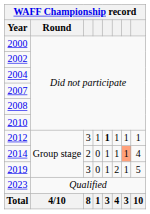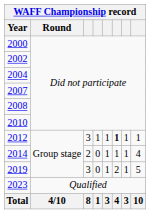(107, 138) bold -> (107, 138) normal
(117, 138) normal -> (117, 138) bold
(126, 153) lightsalmon background -> (126, 153) no background
